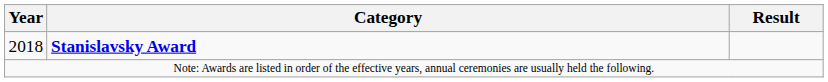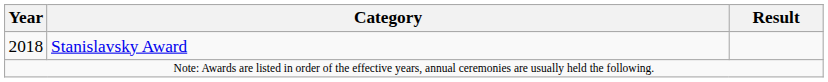(124, 45) bold -> (119, 45) normal
